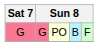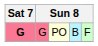(20, 32) normal -> (20, 32) bold
